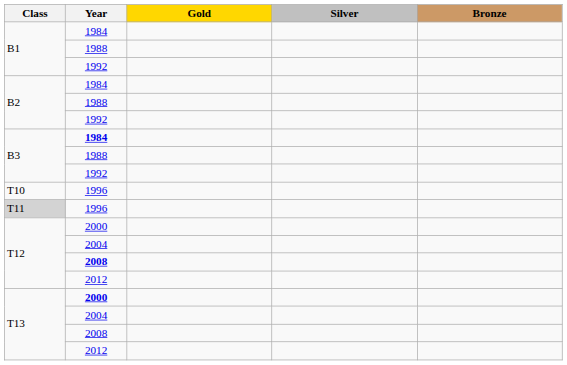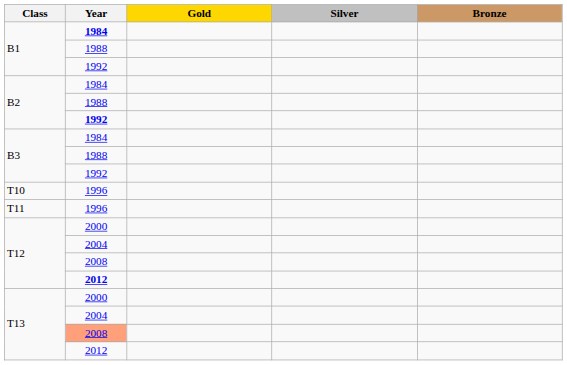(96, 31) normal -> (96, 31) bold
(96, 119) normal -> (96, 119) bold
(96, 137) bold -> (96, 137) normal
(16, 208) lightgrey background -> (16, 208) no background
(96, 262) bold -> (96, 262) normal
(96, 279) normal -> (96, 279) bold
(96, 297) bold -> (96, 297) normal
(96, 333) no background -> (96, 333) lightsalmon background
